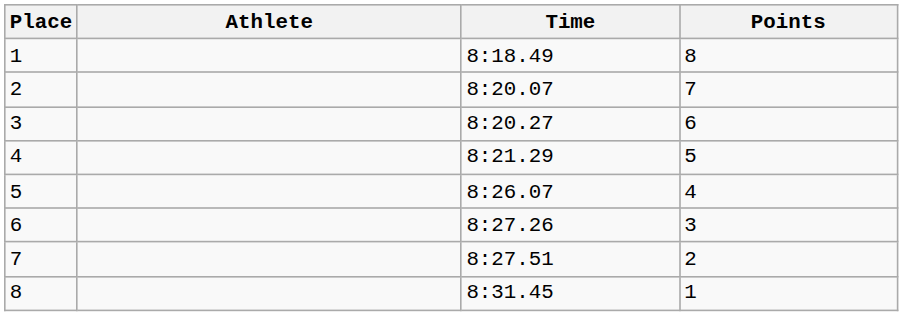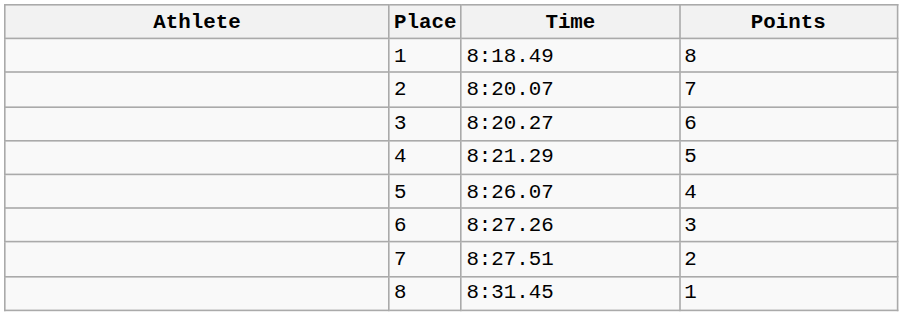columns swapped: (41, 22) <-> (269, 22)
